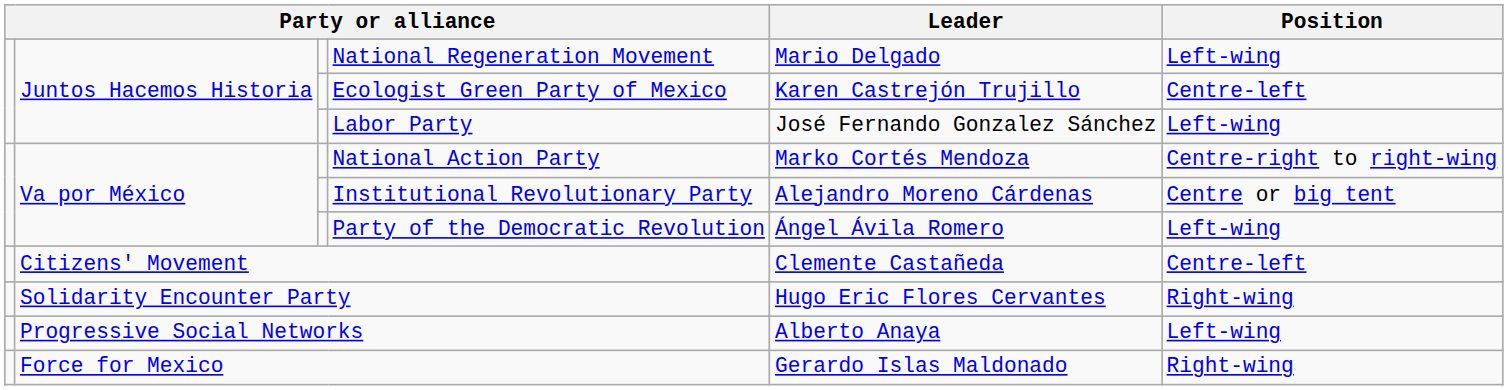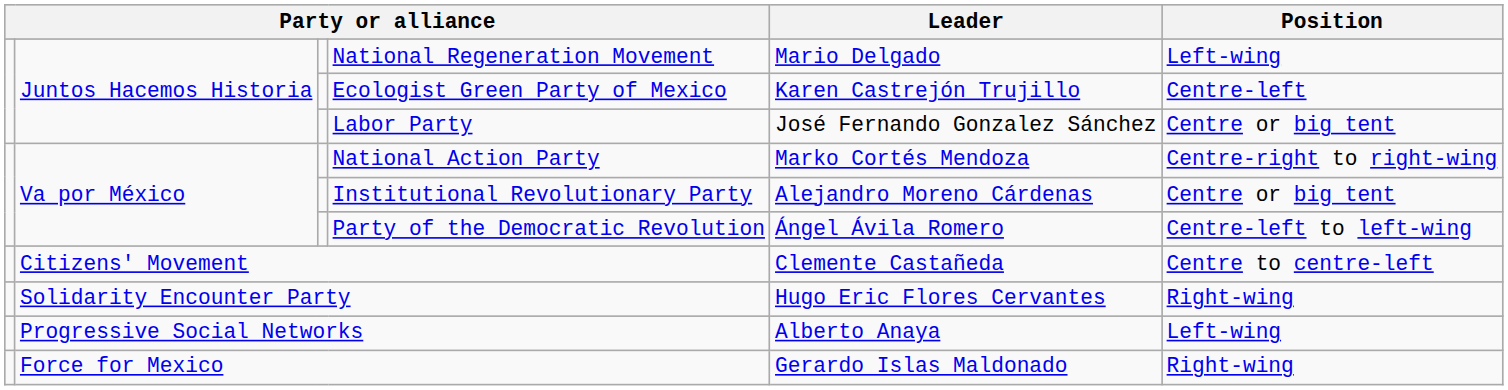(1224, 126) Left-wing -> (1281, 126) Centre or big tent
(1224, 229) Left-wing -> (1319, 229) Centre-left to left-wing
(1237, 264) Centre-left -> (1300, 264) Centre to centre-left
